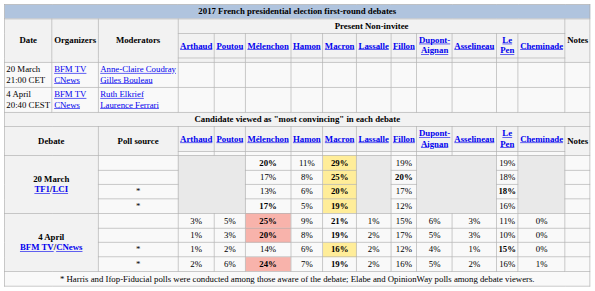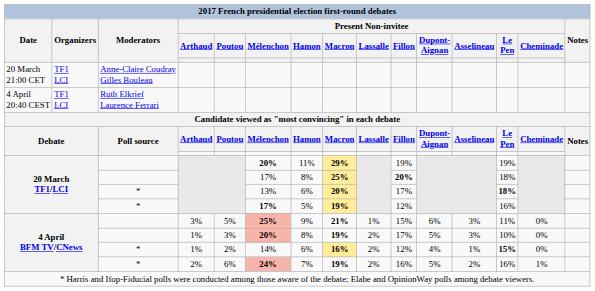(70, 75) BFM TV CNews -> (61, 75) TF1 LCI
(70, 100) BFM TV CNews -> (61, 100) TF1 LCI
